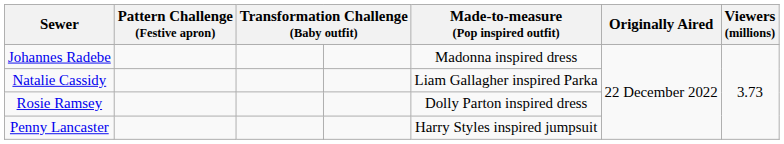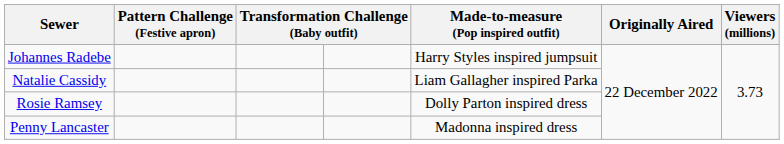(506, 56) Madonna inspired dress -> (506, 56) Harry Styles inspired jumpsuit
(506, 127) Harry Styles inspired jumpsuit -> (506, 127) Madonna inspired dress
